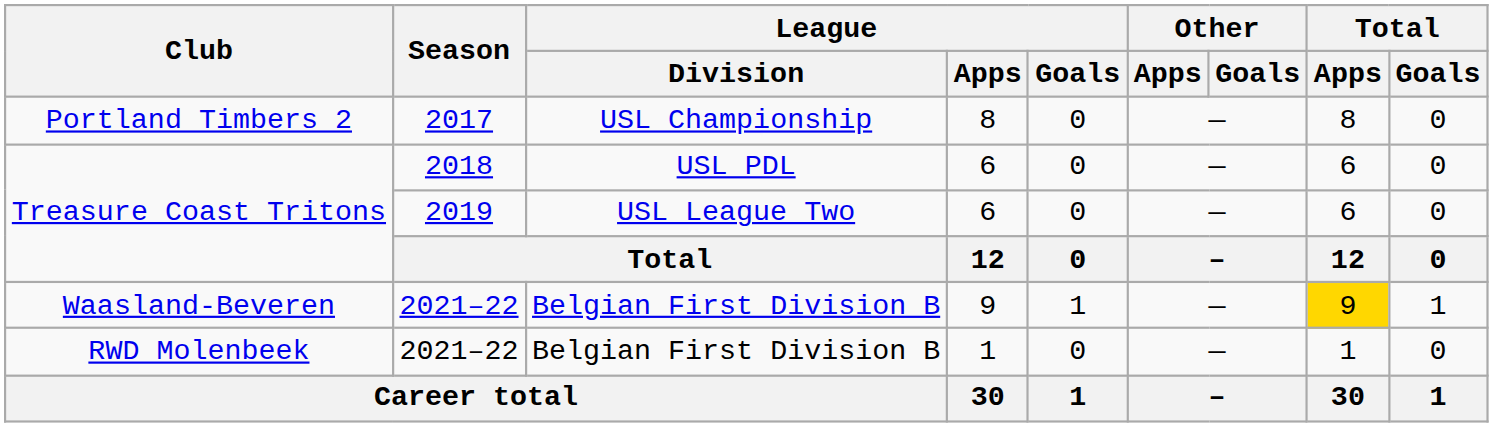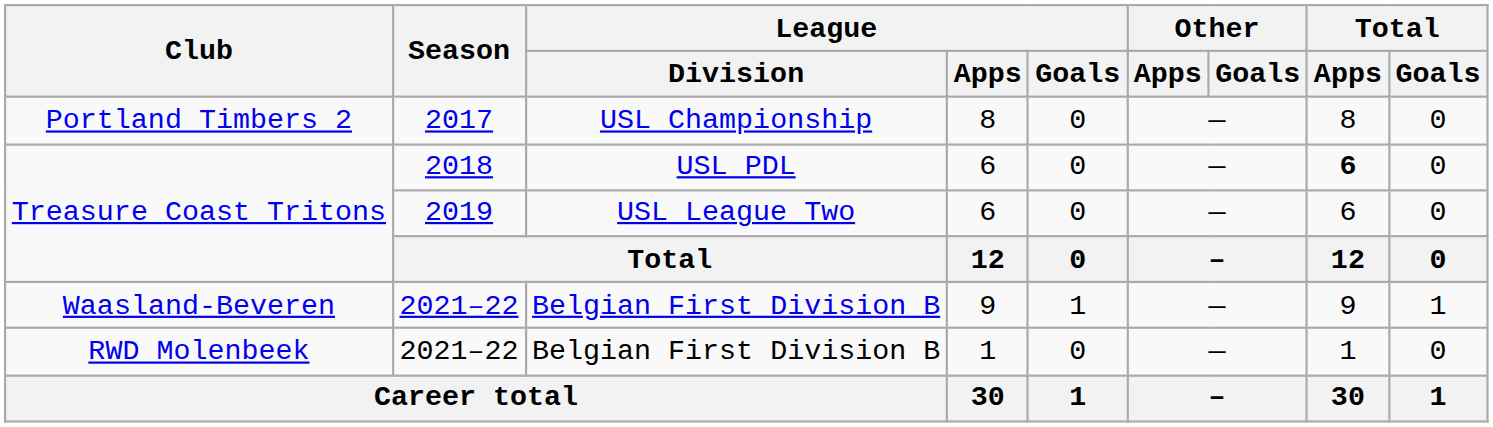(1348, 167) normal -> (1348, 167) bold
(1348, 305) gold background -> (1348, 305) no background
